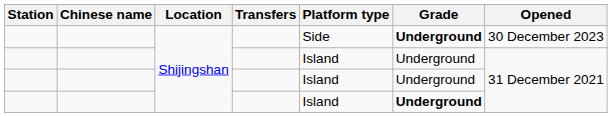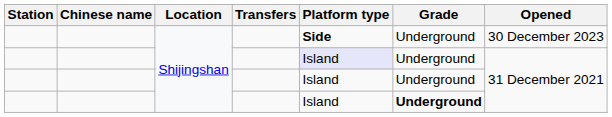(316, 36) normal -> (317, 36) bold
(439, 36) bold -> (435, 36) normal
(321, 58) no background -> (321, 58) lavender background
